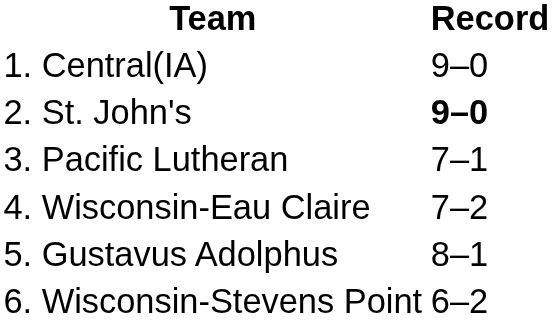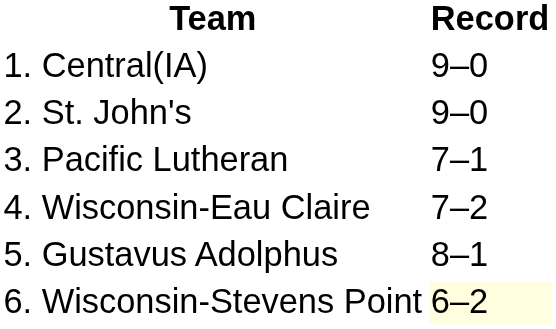(459, 112) bold -> (459, 112) normal
(459, 302) no background -> (459, 302) lightyellow background
